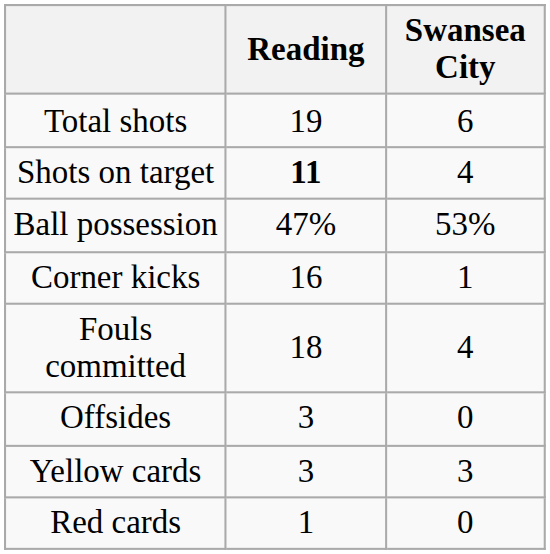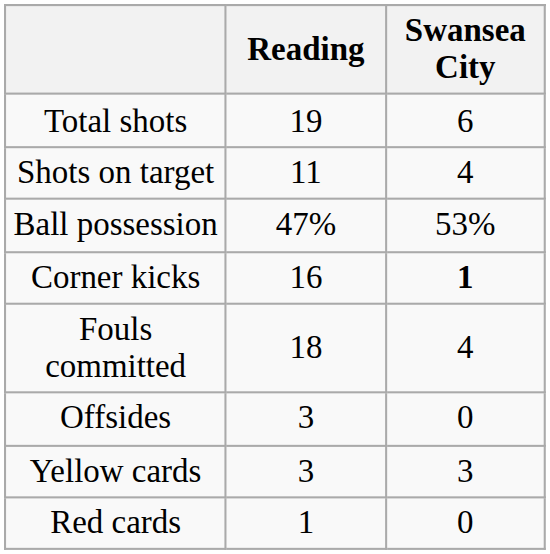(306, 172) bold -> (306, 172) normal
(465, 276) normal -> (465, 276) bold
